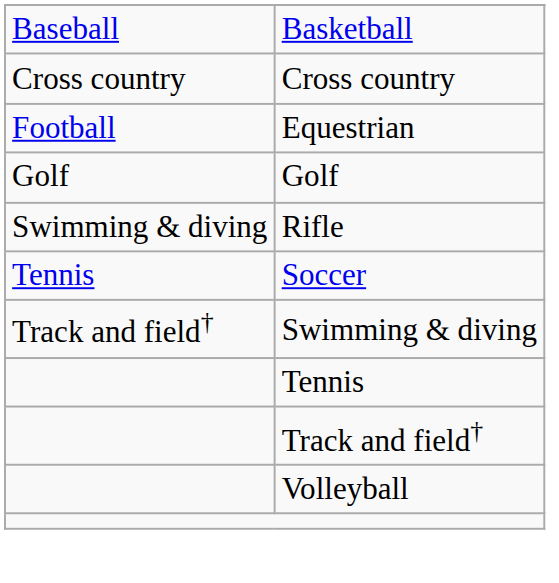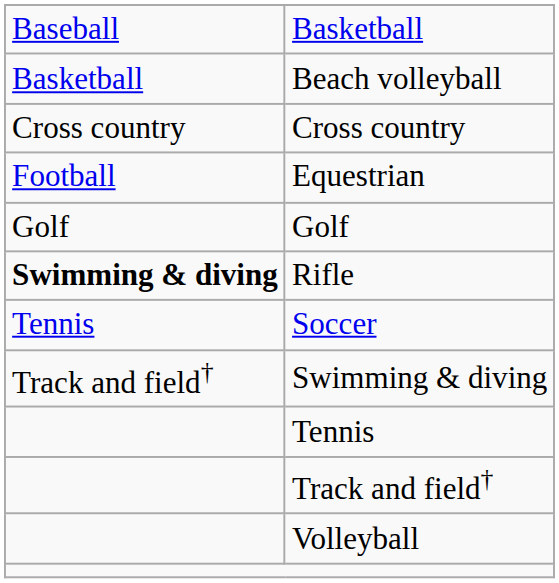+ row: (397, 78)
(140, 226) normal -> (145, 275) bold
